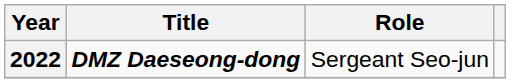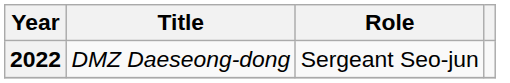(186, 58) bold -> (181, 58) normal
